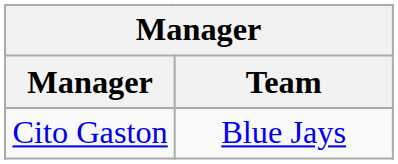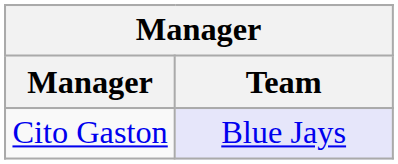(284, 132) no background -> (284, 132) lavender background
